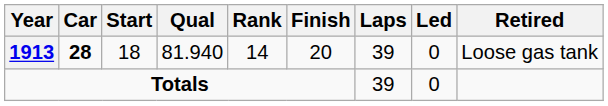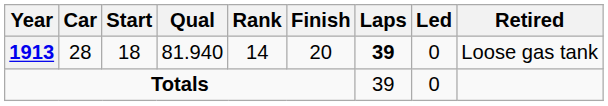(80, 52) bold -> (80, 52) normal
(383, 52) normal -> (383, 52) bold
